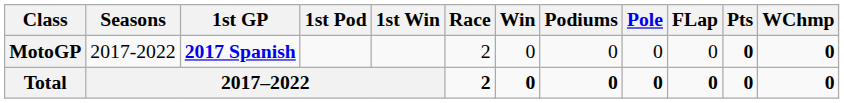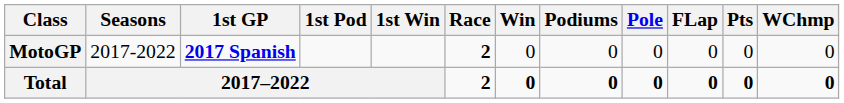(486, 51) normal -> (486, 51) bold
(748, 51) bold -> (748, 51) normal
(830, 51) bold -> (830, 51) normal
